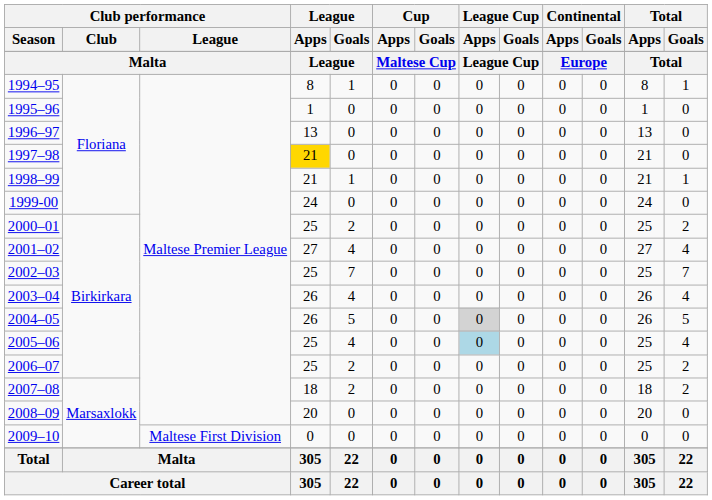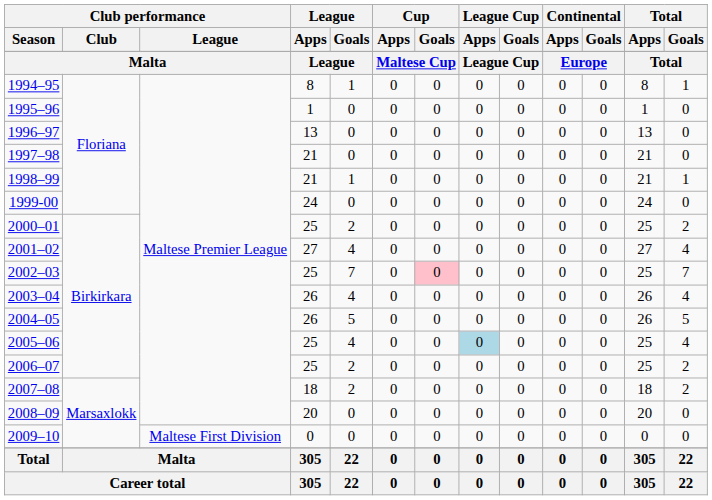(310, 156) gold background -> (310, 156) no background
(437, 272) no background -> (437, 272) pink background
(479, 319) lightgrey background -> (479, 319) no background
